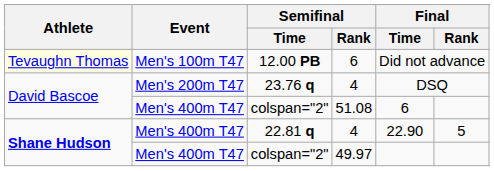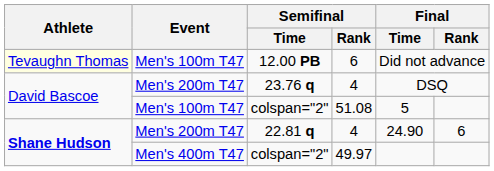(190, 108) Men's 400m T47 -> (190, 108) Men's 100m T47
(405, 108) 6 -> (405, 108) 5
(190, 131) Men's 400m T47 -> (190, 131) Men's 200m T47
(405, 131) 22.90 -> (405, 131) 24.90
(461, 131) 5 -> (461, 131) 6
